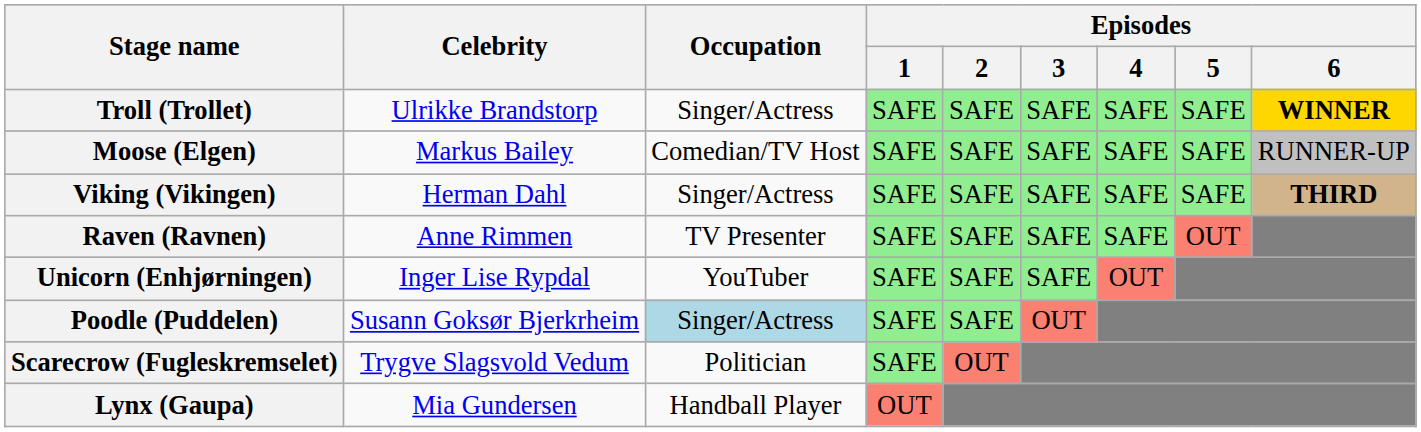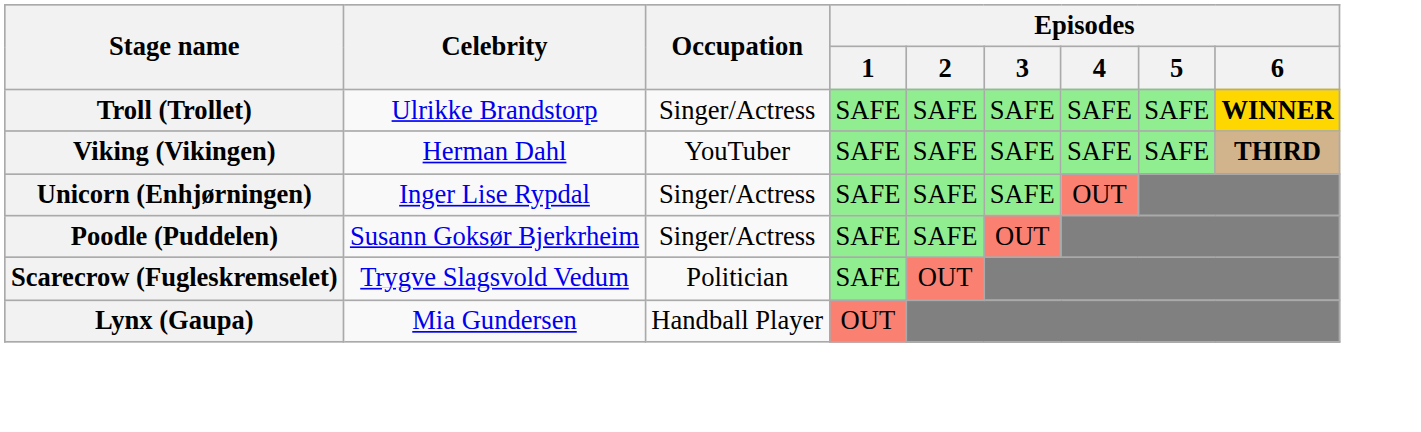- row: (174, 151)
(756, 194) Singer/Actress -> (737, 151) YouTuber
- row: (174, 236)
(755, 278) YouTuber -> (737, 194) Singer/Actress
(756, 320) lightblue background -> (737, 236) no background
